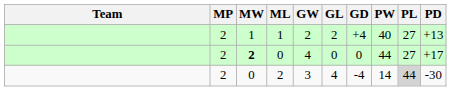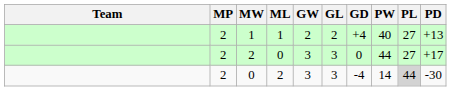(251, 55) bold -> (251, 55) normal
(308, 55) 4 -> (308, 55) 3
(334, 55) 0 -> (334, 55) 3
(334, 75) 4 -> (334, 75) 3
